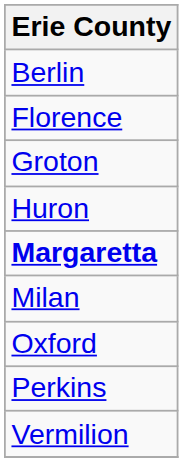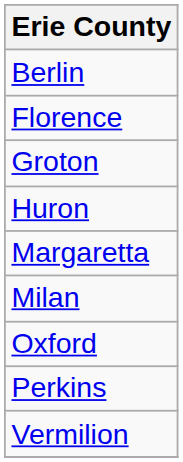(84, 252) bold -> (80, 252) normal
